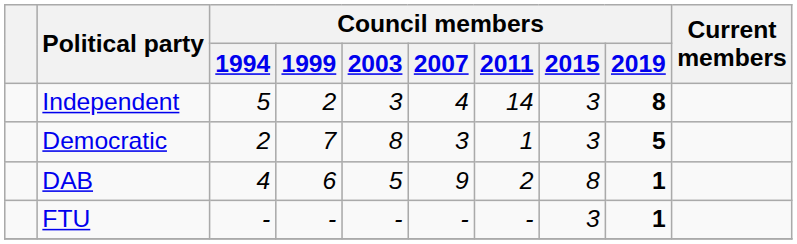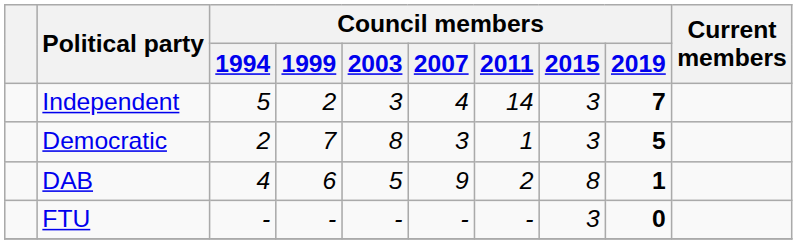(659, 102) 8 -> (659, 102) 7
(659, 219) 1 -> (659, 219) 0
